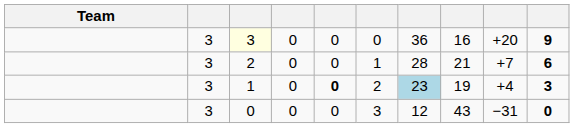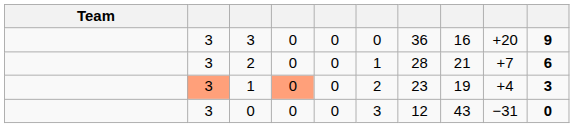(251, 39) lightyellow background -> (251, 39) no background
(209, 87) no background -> (209, 87) lightsalmon background
(293, 87) no background -> (293, 87) lightsalmon background
(335, 87) bold -> (335, 87) normal
(419, 87) lightblue background -> (419, 87) no background
